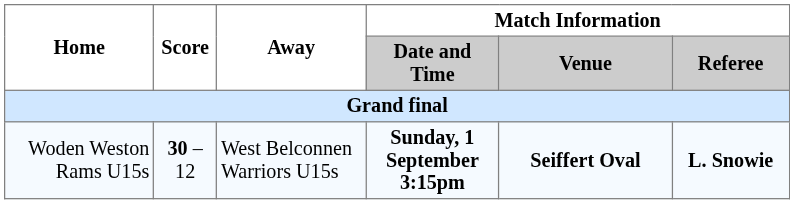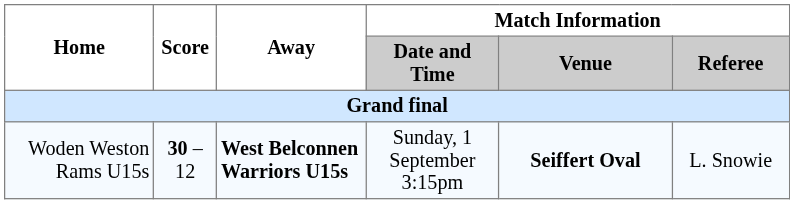(286, 160) normal -> (290, 160) bold
(432, 160) bold -> (432, 160) normal
(731, 160) bold -> (731, 160) normal
